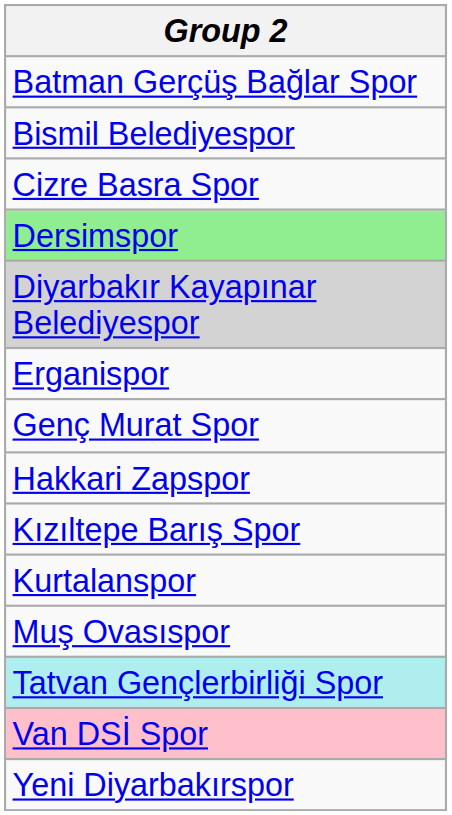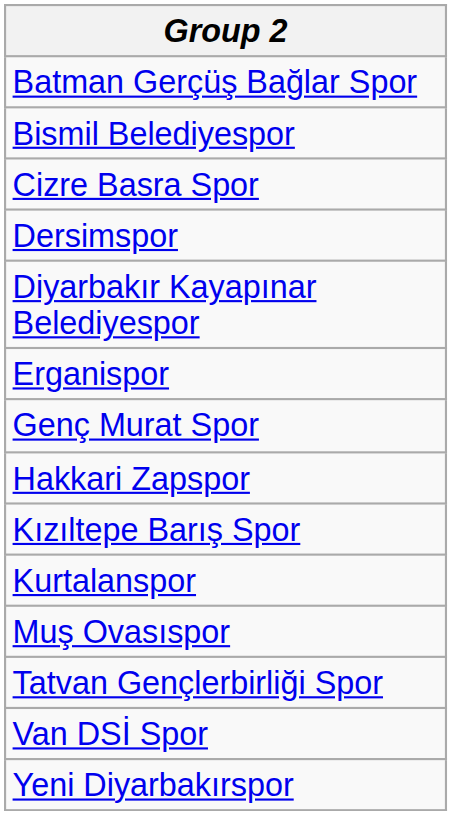(95, 236) lightgreen background -> (95, 236) no background
(165, 305) lightgrey background -> (165, 305) no background
(198, 682) paleturquoise background -> (198, 682) no background
(110, 733) pink background -> (110, 733) no background
